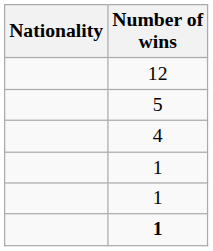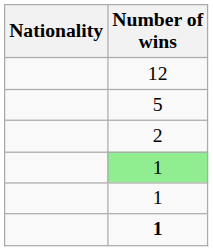(158, 135) 4 -> (158, 135) 2
(158, 167) no background -> (158, 167) lightgreen background
